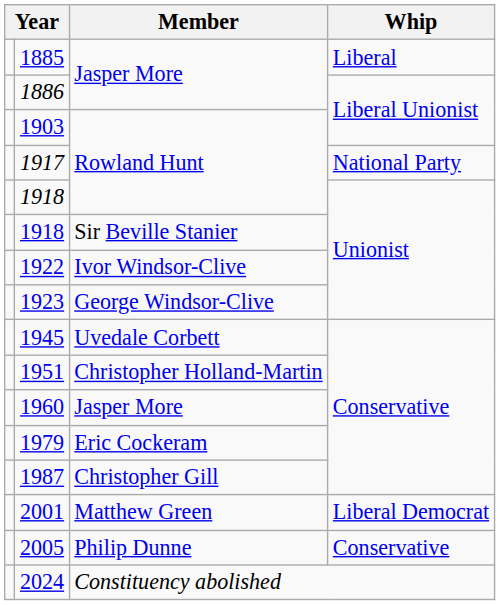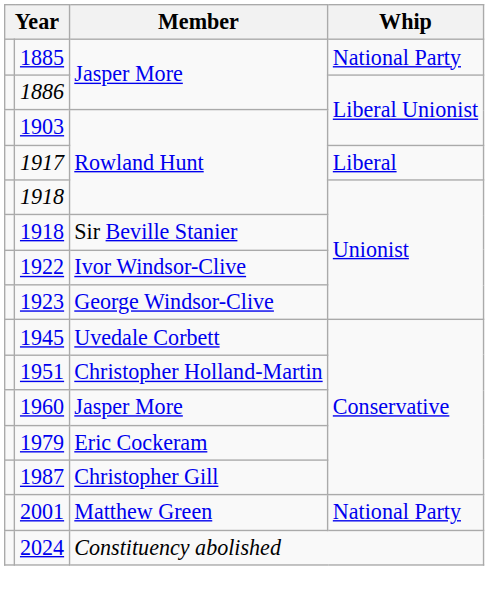(365, 57) Liberal -> (397, 57) National Party
(397, 162) National Party -> (365, 162) Liberal
(411, 512) Liberal Democrat -> (397, 512) National Party
- row: (42, 547)
